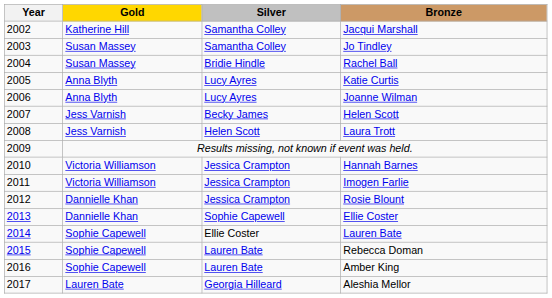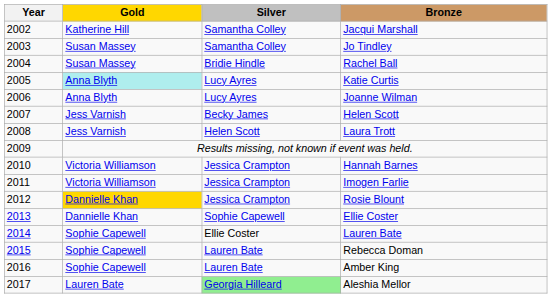(91, 81) no background -> (91, 81) paleturquoise background
(102, 200) no background -> (102, 200) gold background
(243, 285) no background -> (243, 285) lightgreen background
